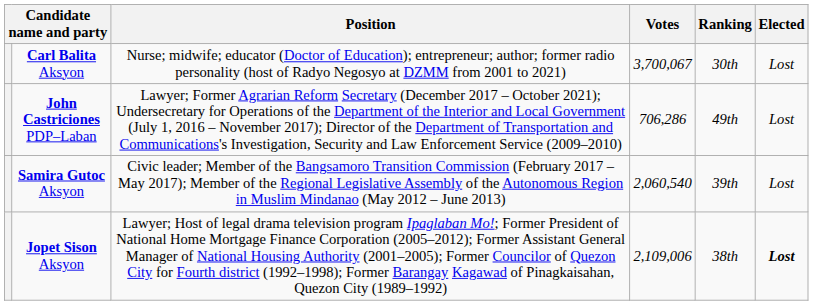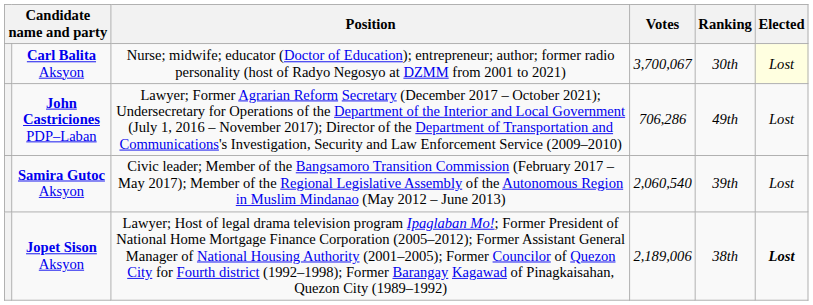(782, 63) no background -> (782, 63) lightyellow background
(663, 255) 2,109,006 -> (663, 255) 2,189,006
